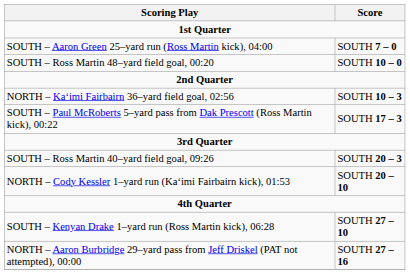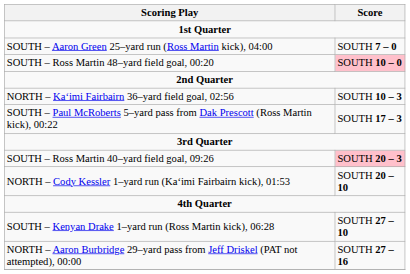(370, 63) no background -> (370, 63) pink background
(370, 158) no background -> (370, 158) pink background
